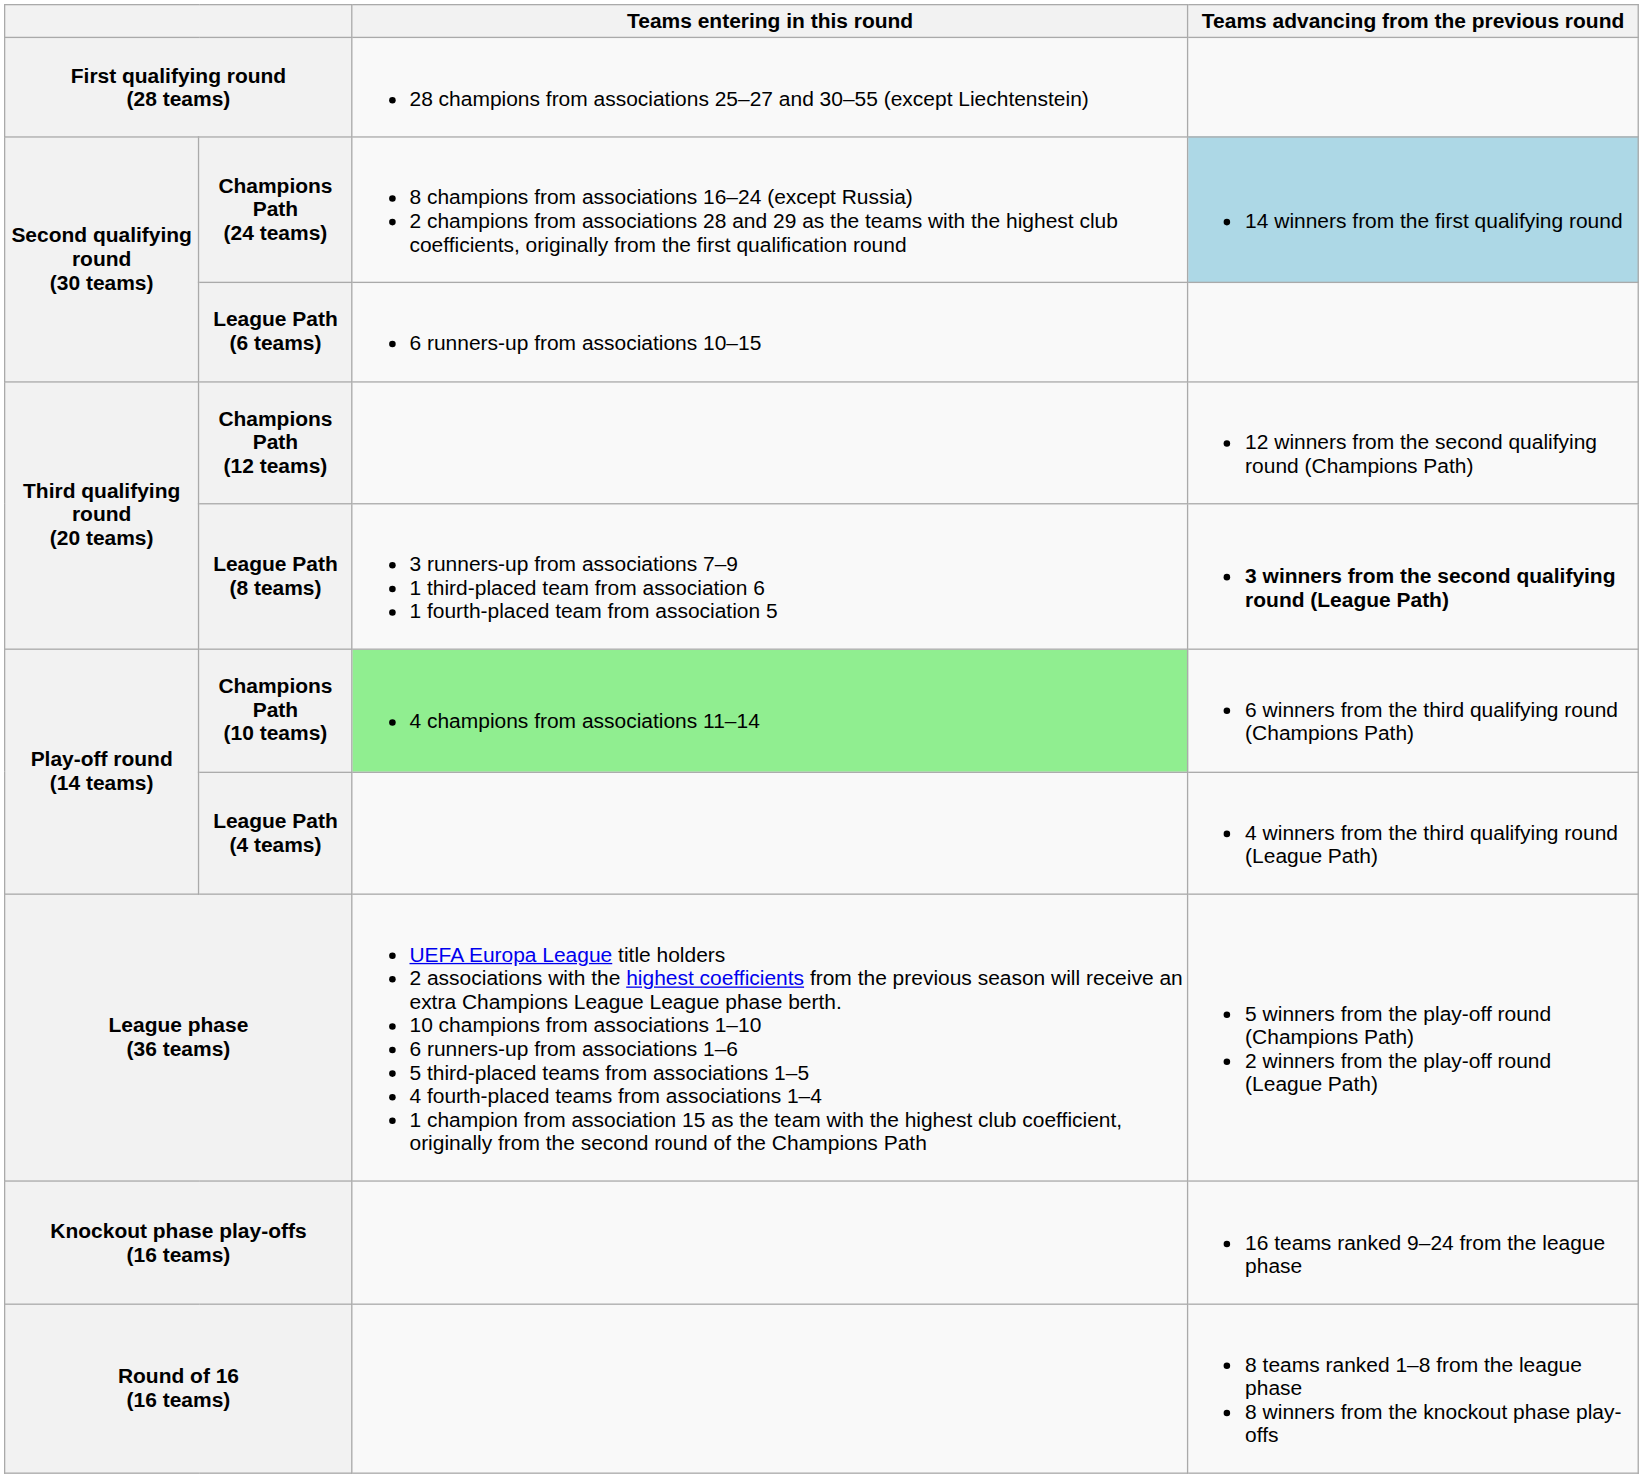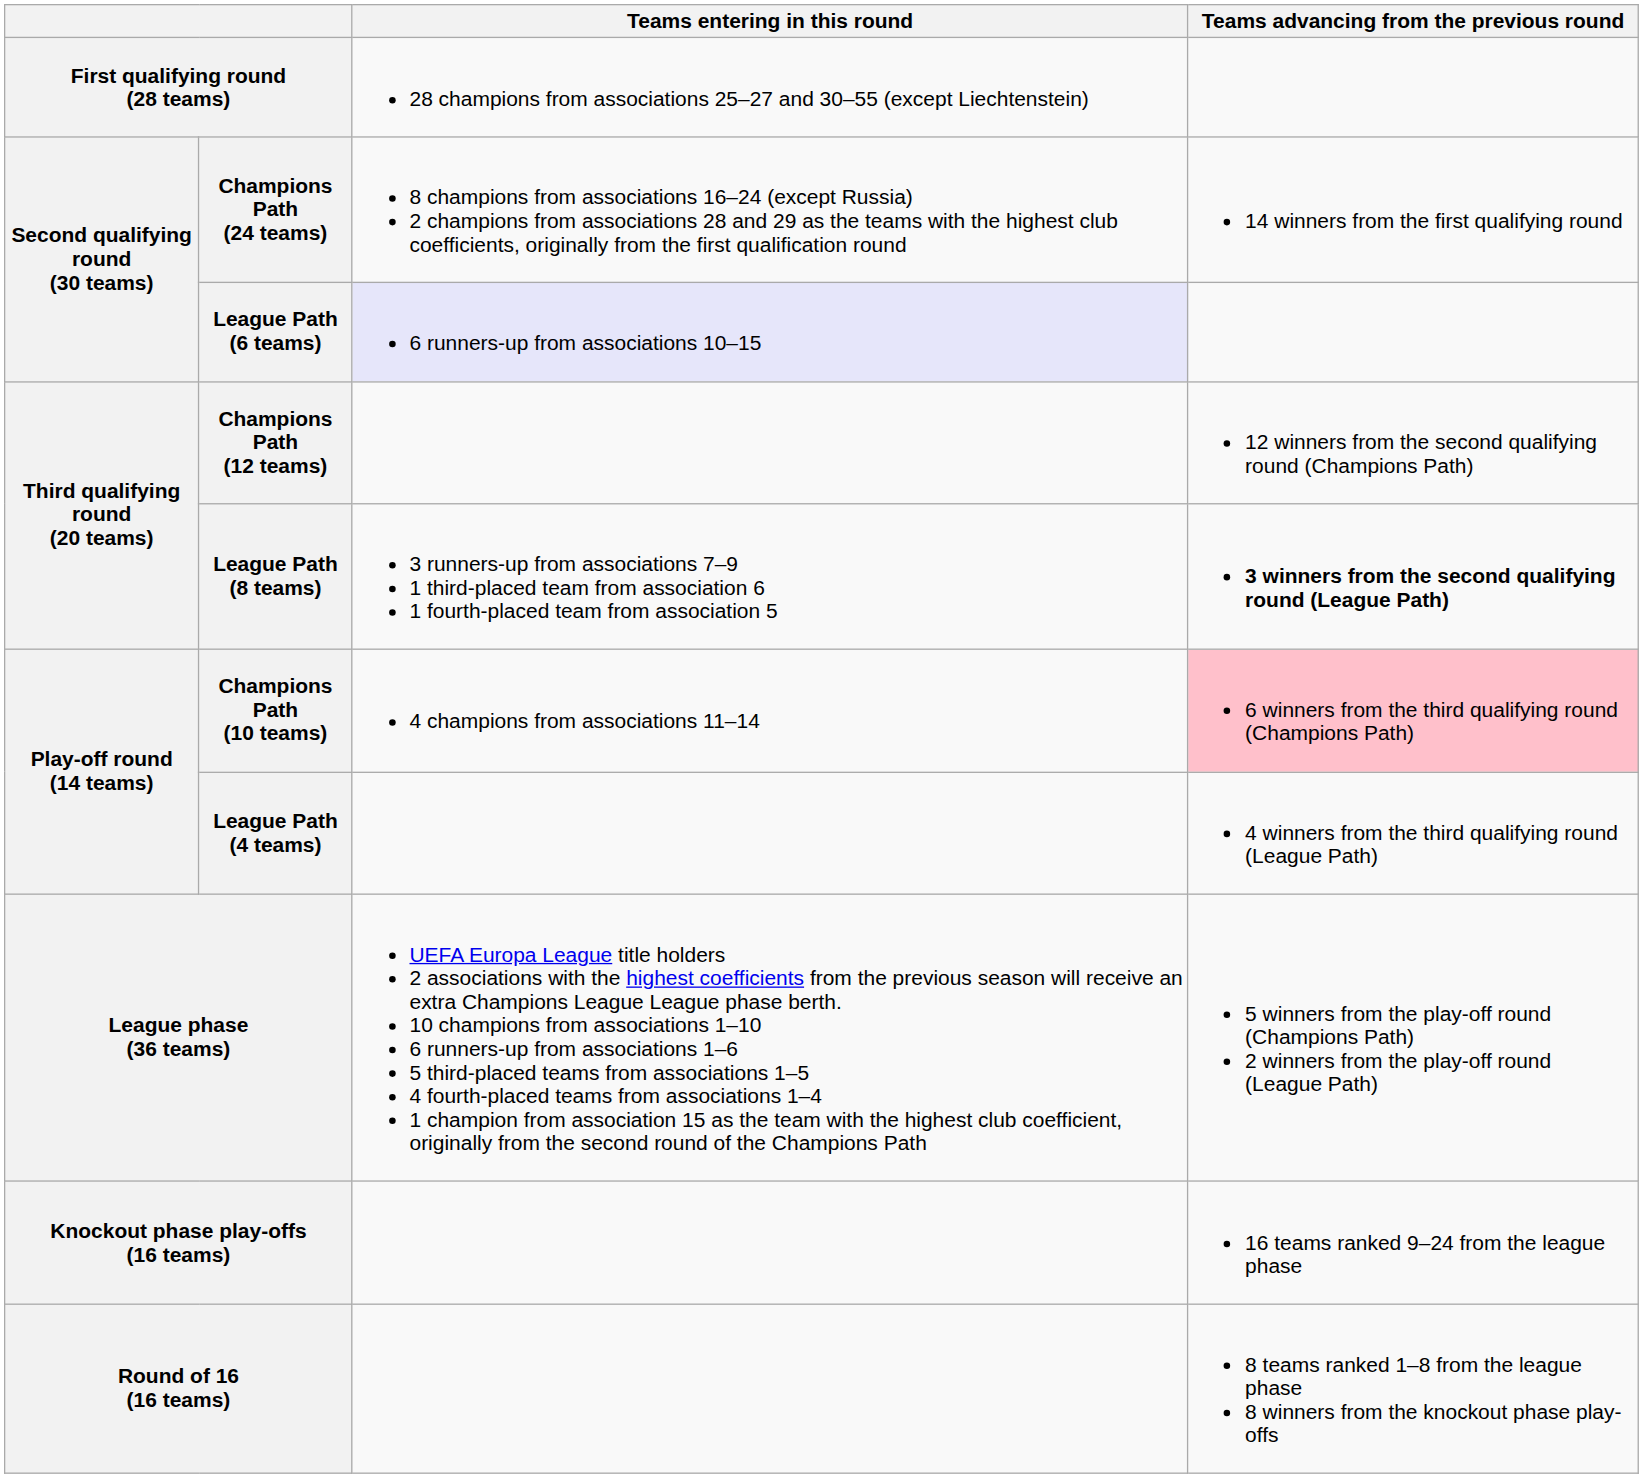(1413, 221) lightblue background -> (1413, 221) no background
(770, 344) no background -> (770, 344) lavender background
(770, 722) lightgreen background -> (770, 722) no background
(1413, 722) no background -> (1413, 722) pink background
